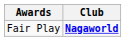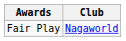(92, 29) bold -> (92, 29) normal
